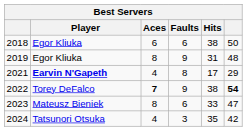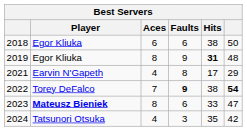(213, 58) normal -> (213, 58) bold
(70, 73) bold -> (68, 73) normal
(154, 89) bold -> (154, 89) normal
(185, 89) normal -> (185, 89) bold
(68, 104) normal -> (70, 104) bold
